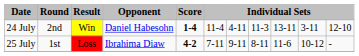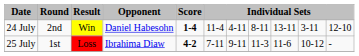(260, 28) 11-3 -> (260, 28) 8-11
(260, 43) 8-11 -> (260, 43) 11-3
